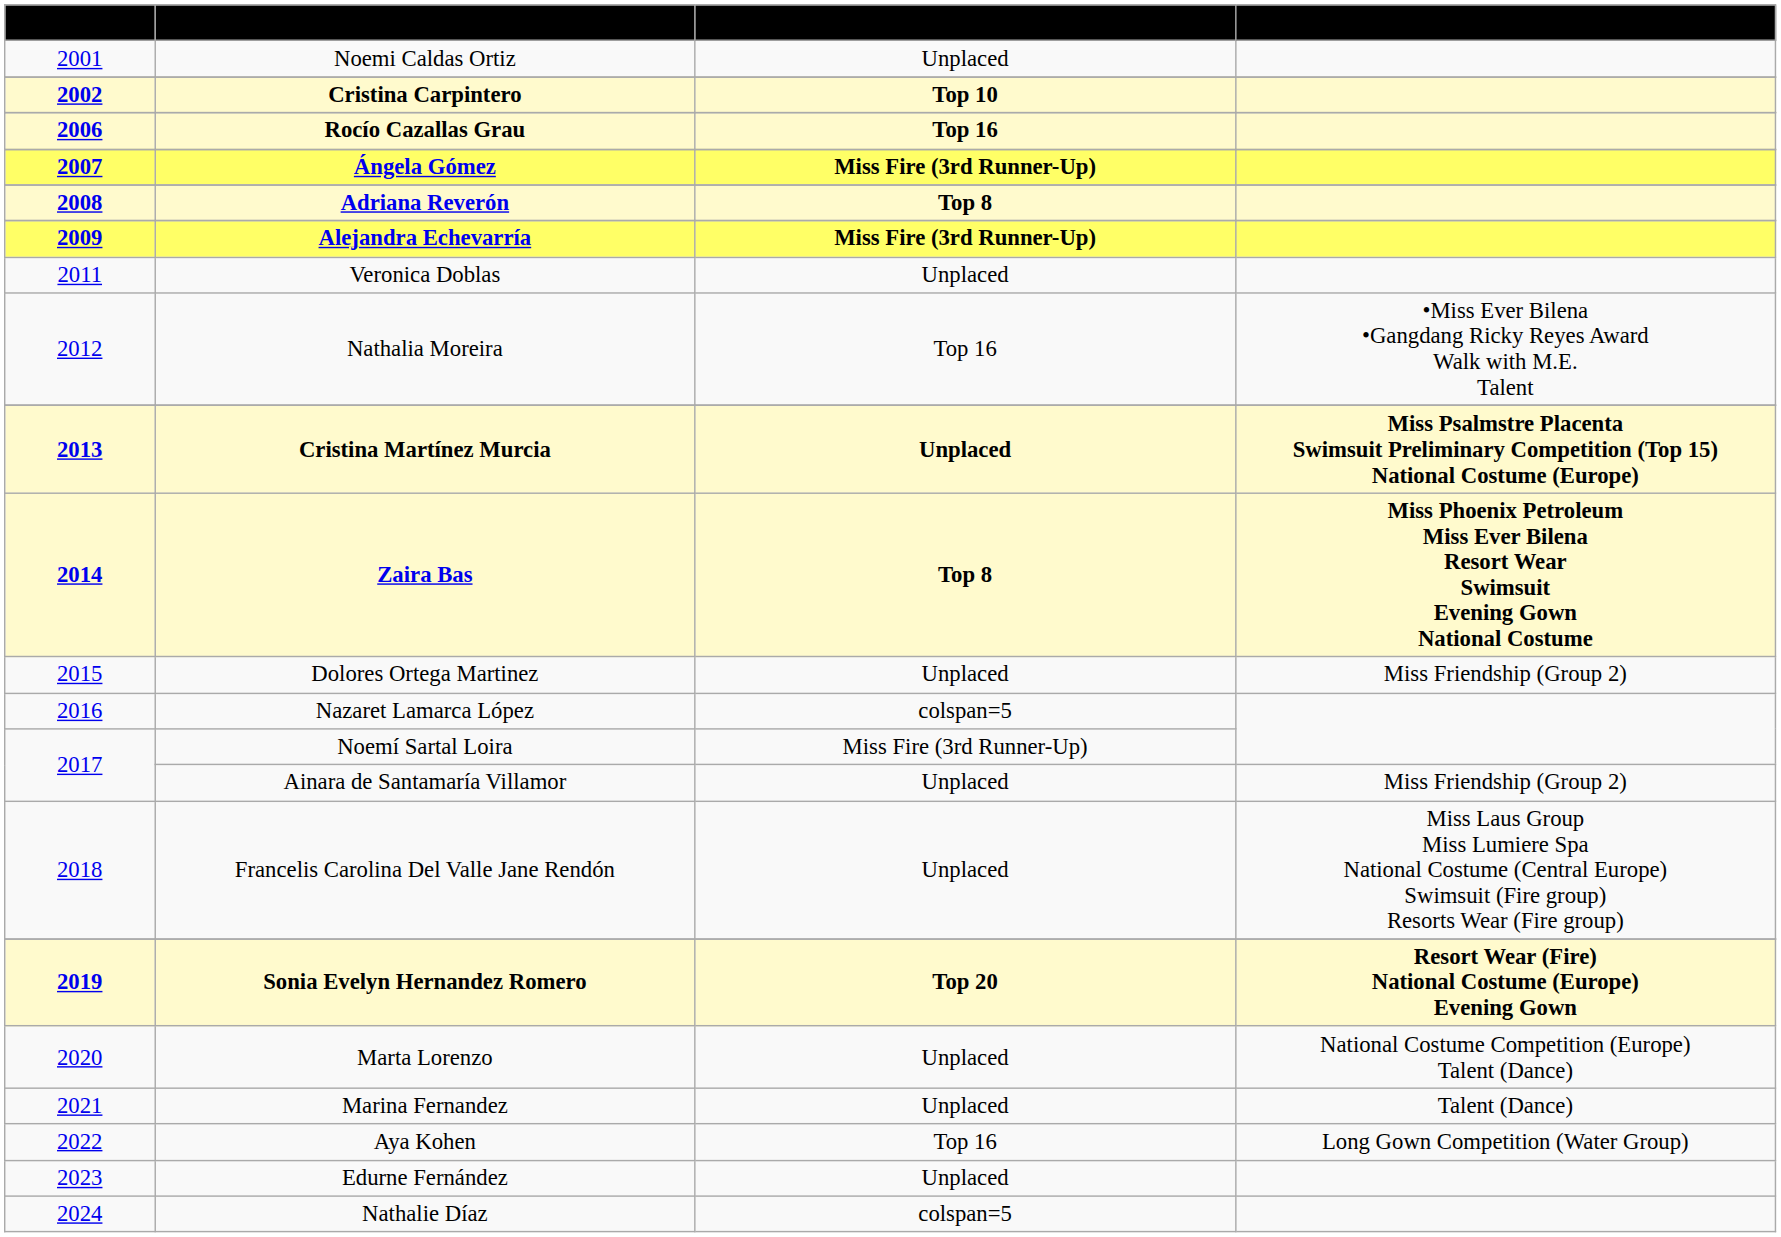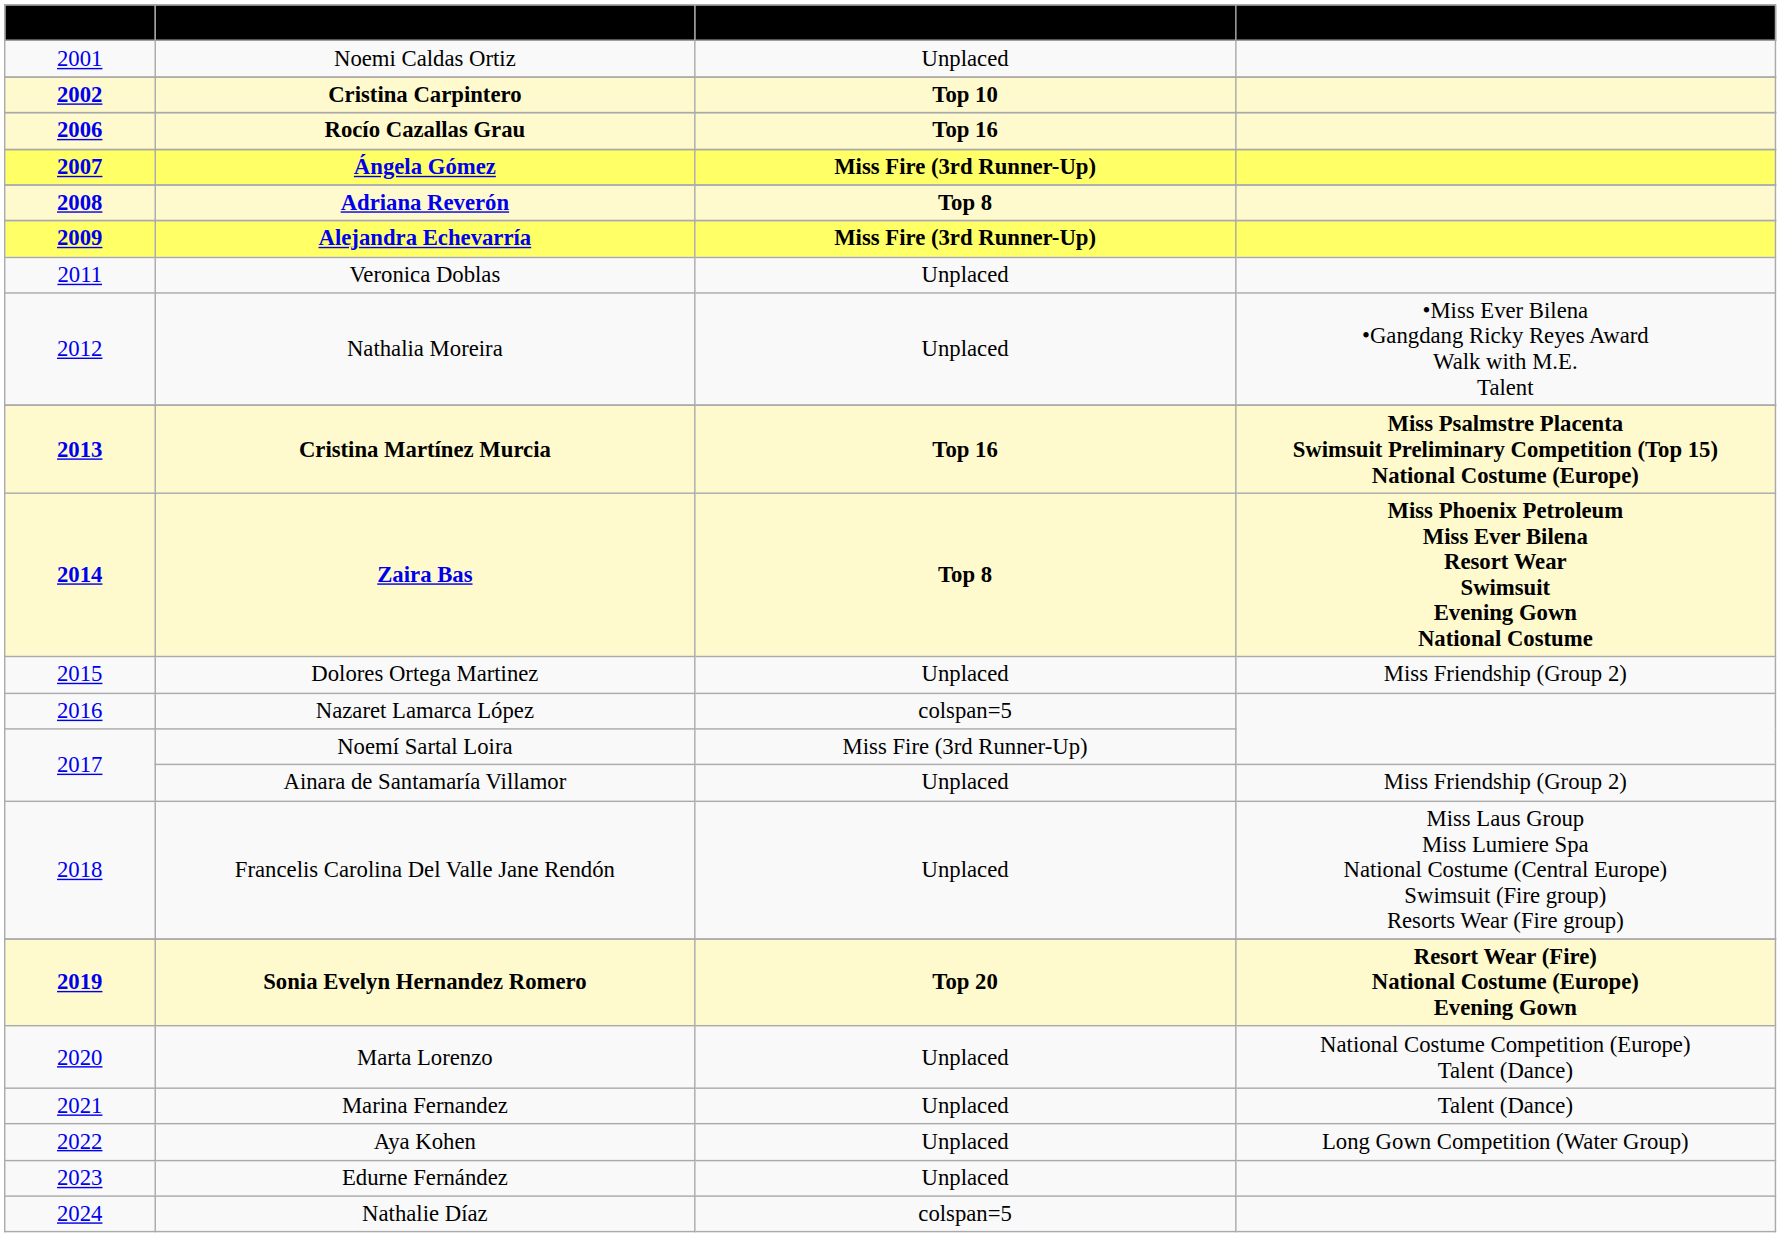(965, 349) Top 16 -> (965, 349) Unplaced
(965, 449) Unplaced -> (965, 449) Top 16
(965, 1141) Top 16 -> (965, 1141) Unplaced
